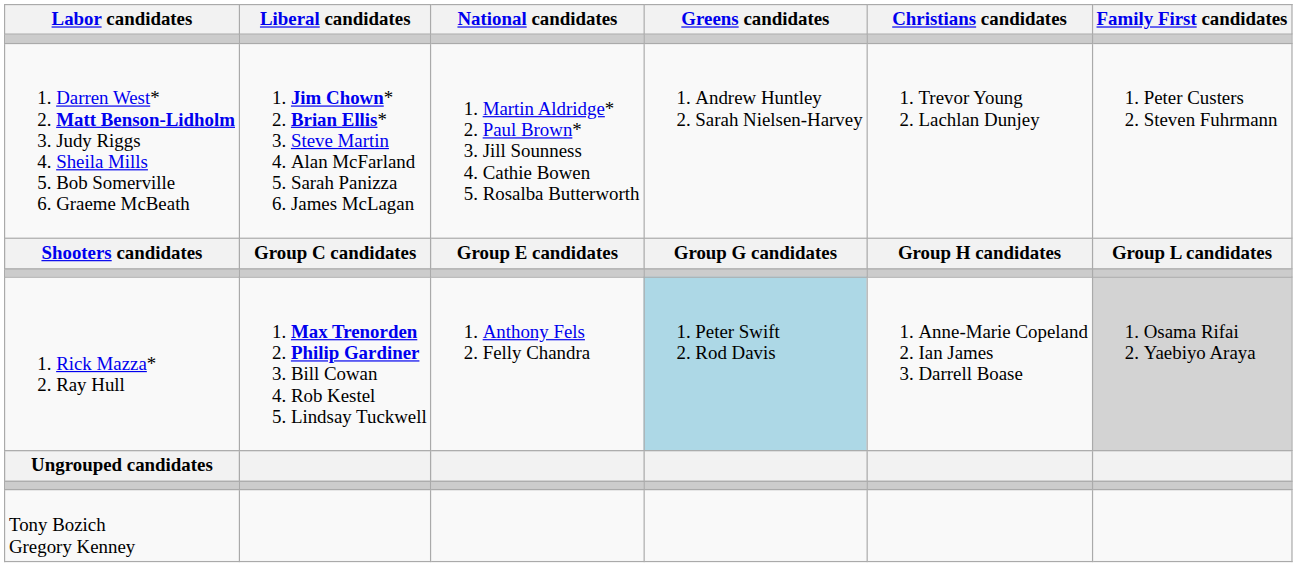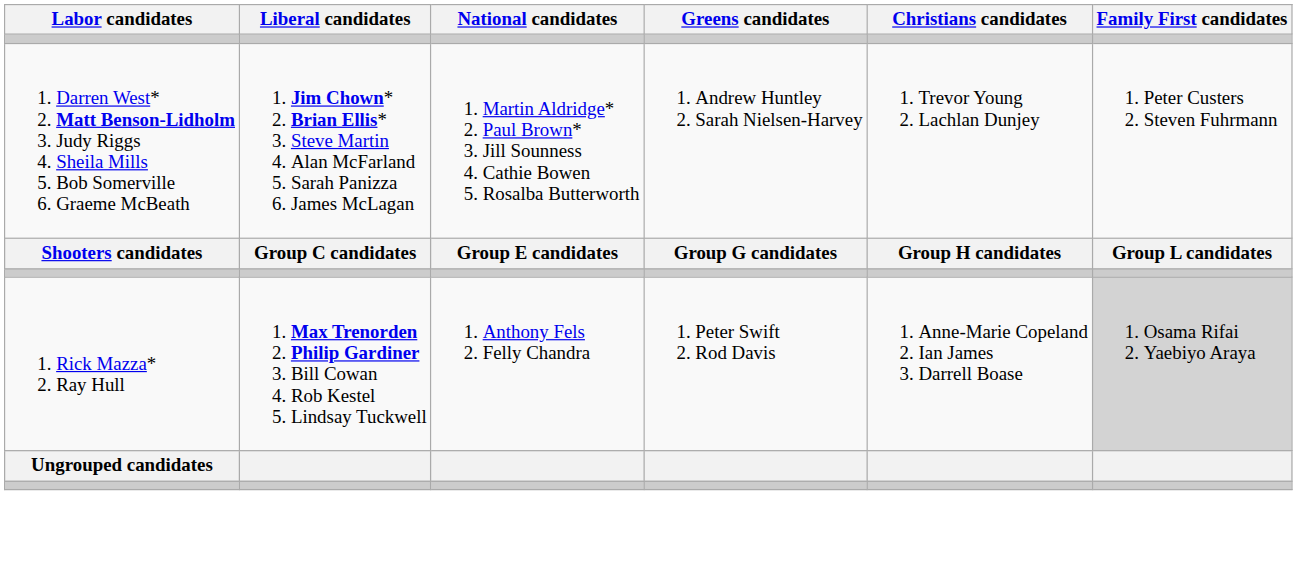(755, 343) lightblue background -> (755, 343) no background
- row: (72, 536)
